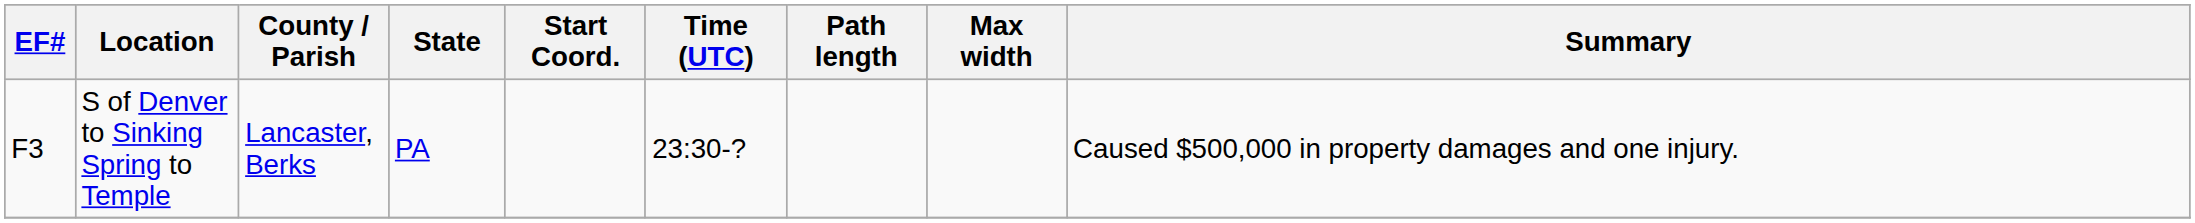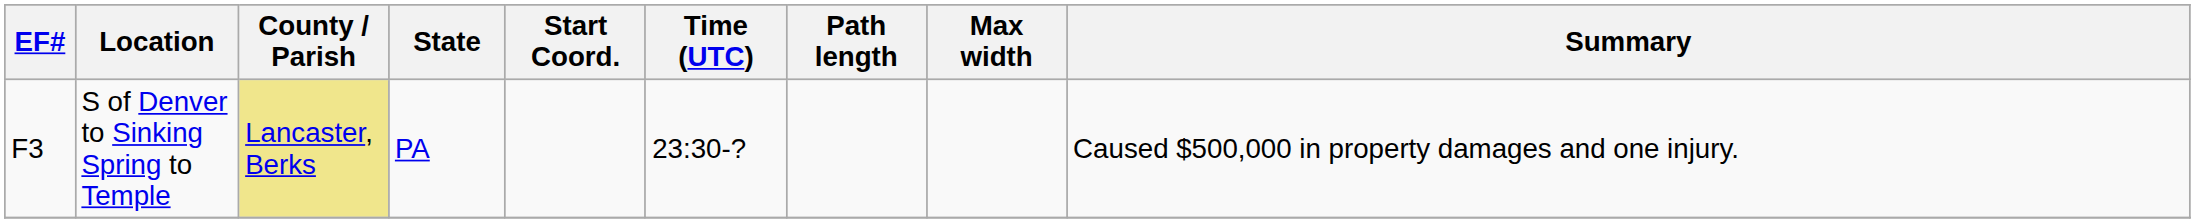(309, 148) no background -> (309, 148) khaki background
